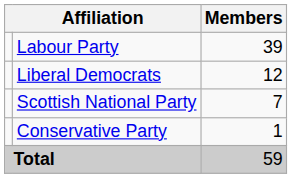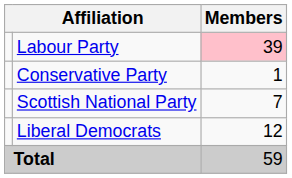(273, 46) no background -> (273, 46) pink background
rows swapped: (89, 74) <-> (92, 131)
